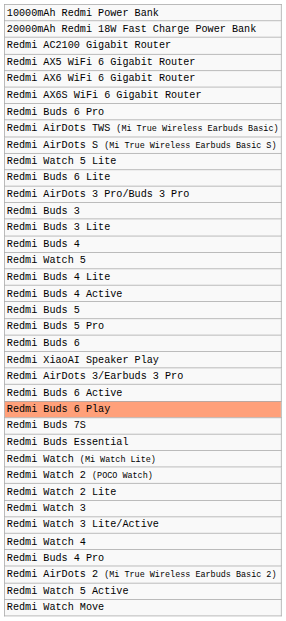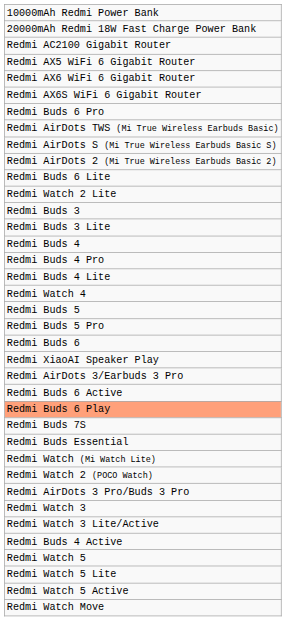(62, 161) Redmi Watch 5 Lite -> (142, 161) Redmi AirDots 2 (Mi True Wireless Earbuds Basic 2)
(98, 194) Redmi AirDots 3 Pro/Buds 3 Pro -> (62, 194) Redmi Watch 2 Lite
(46, 261) Redmi Watch 5 -> (55, 261) Redmi Buds 4 Pro
(65, 294) Redmi Buds 4 Active -> (46, 294) Redmi Watch 4
(62, 492) Redmi Watch 2 Lite -> (98, 492) Redmi AirDots 3 Pro/Buds 3 Pro
(46, 541) Redmi Watch 4 -> (65, 541) Redmi Buds 4 Active
(55, 558) Redmi Buds 4 Pro -> (46, 558) Redmi Watch 5
(142, 575) Redmi AirDots 2 (Mi True Wireless Earbuds Basic 2) -> (62, 575) Redmi Watch 5 Lite
